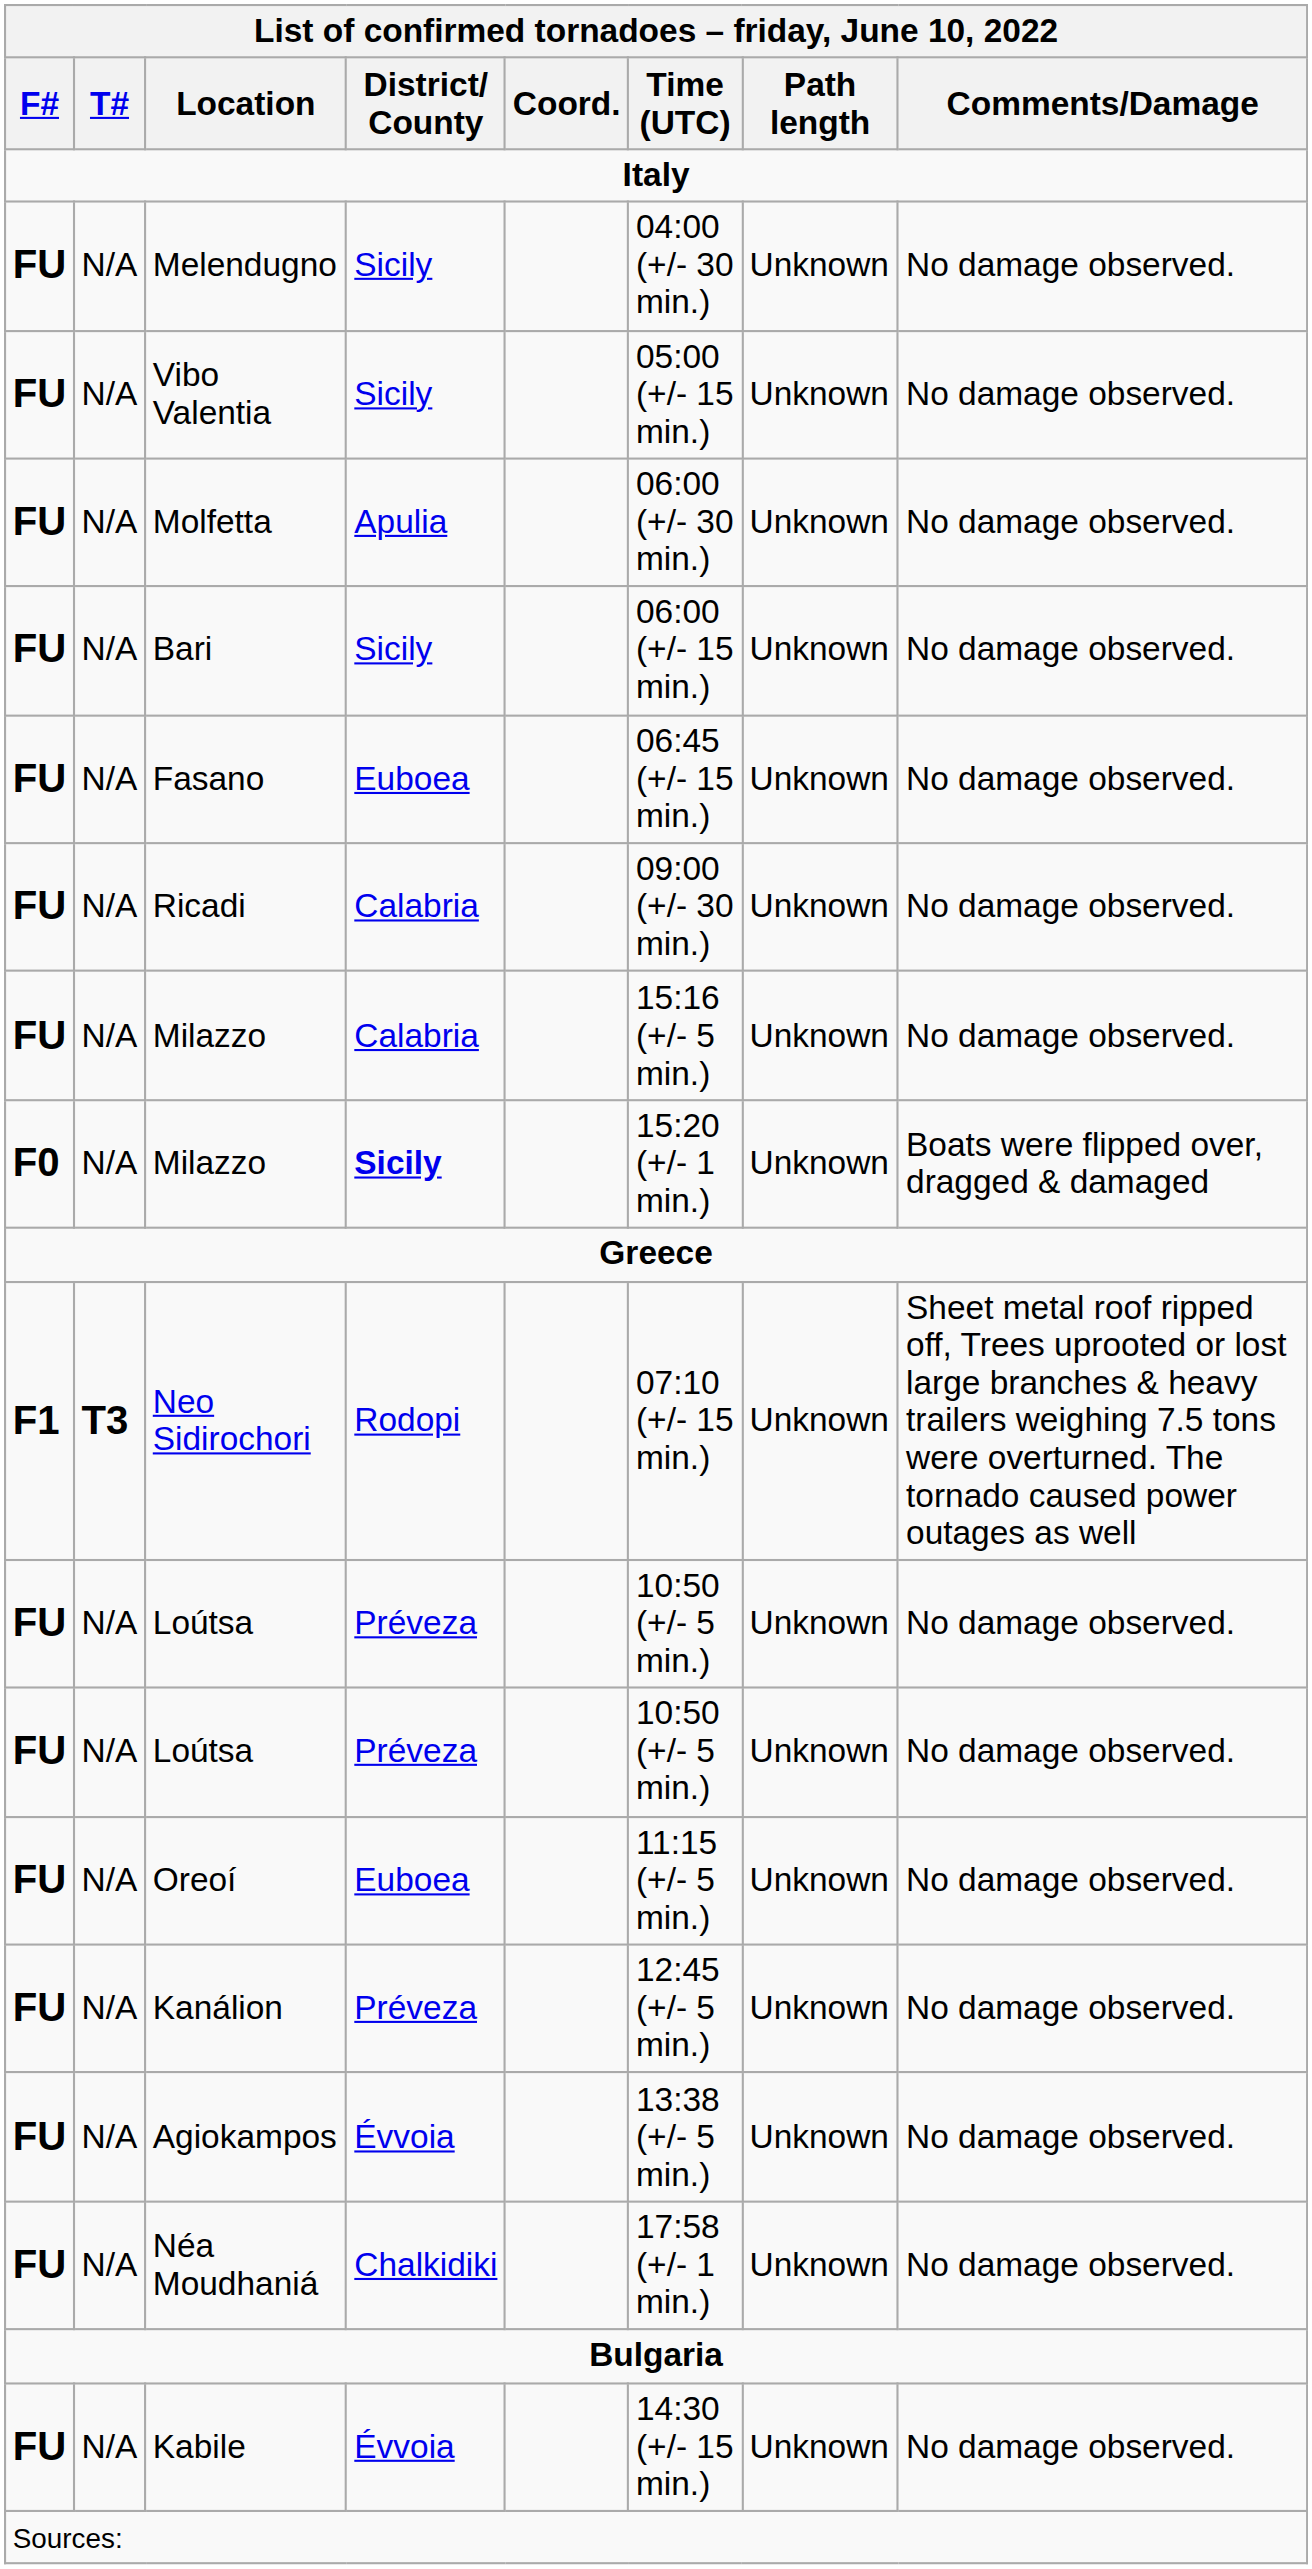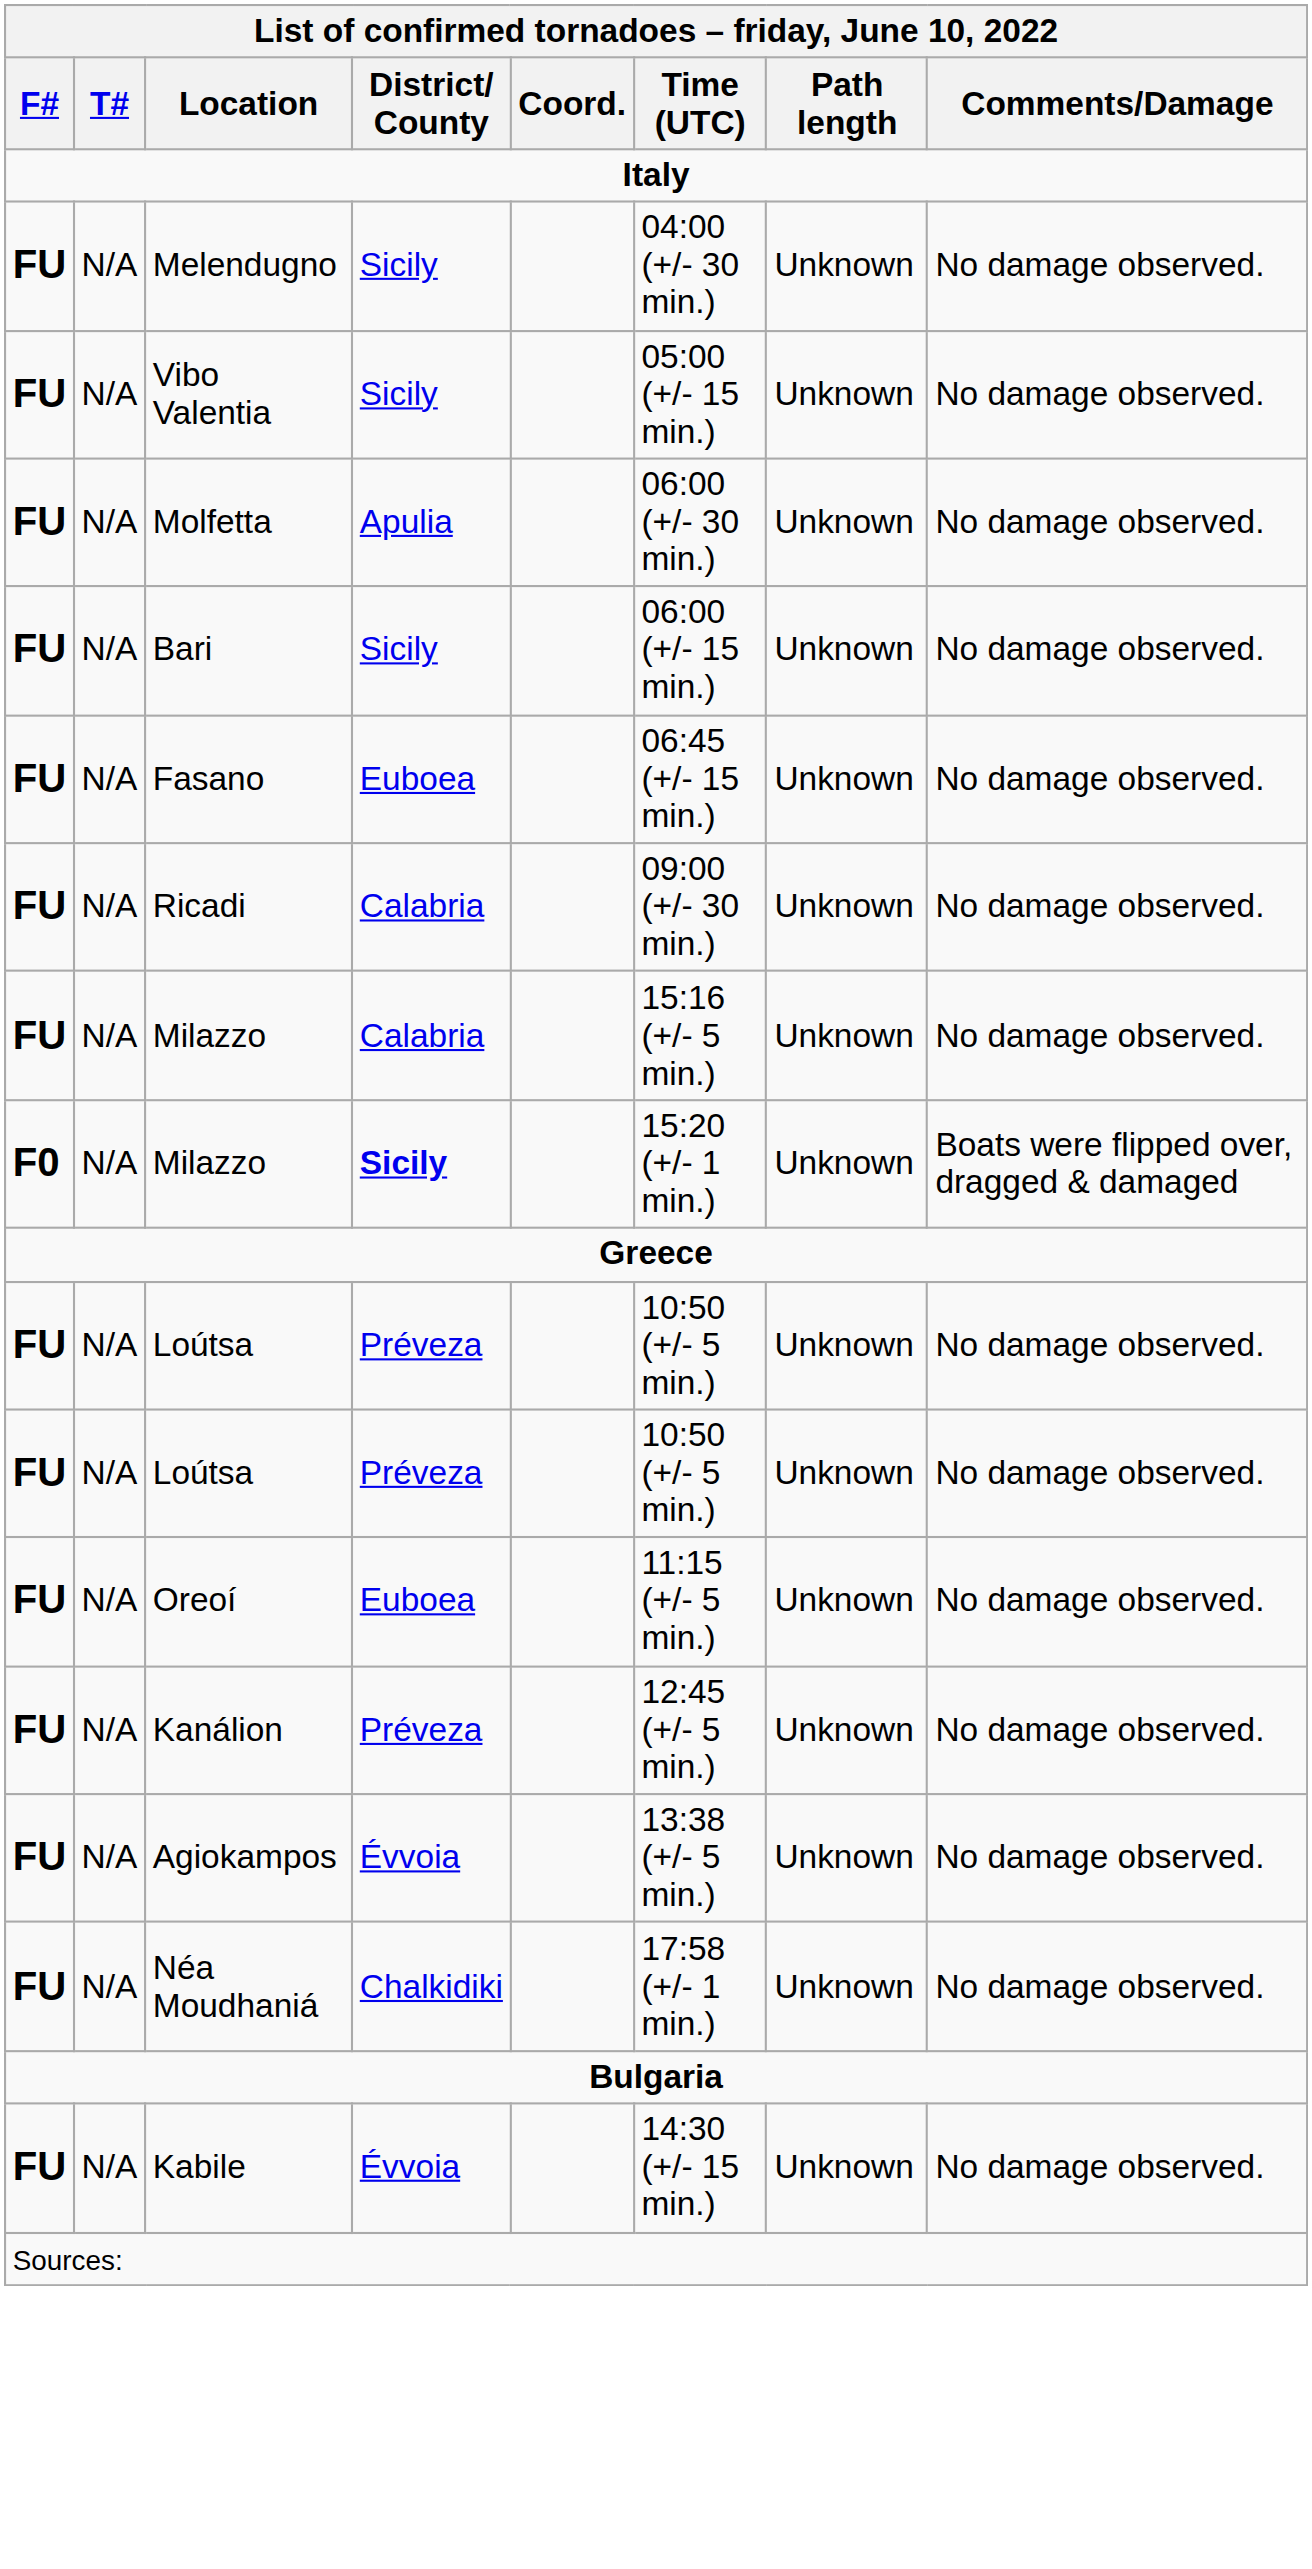- row: (36, 1419)
